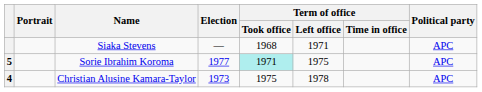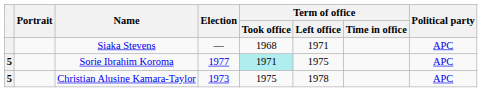(9, 78) 4 -> (9, 78) 5
